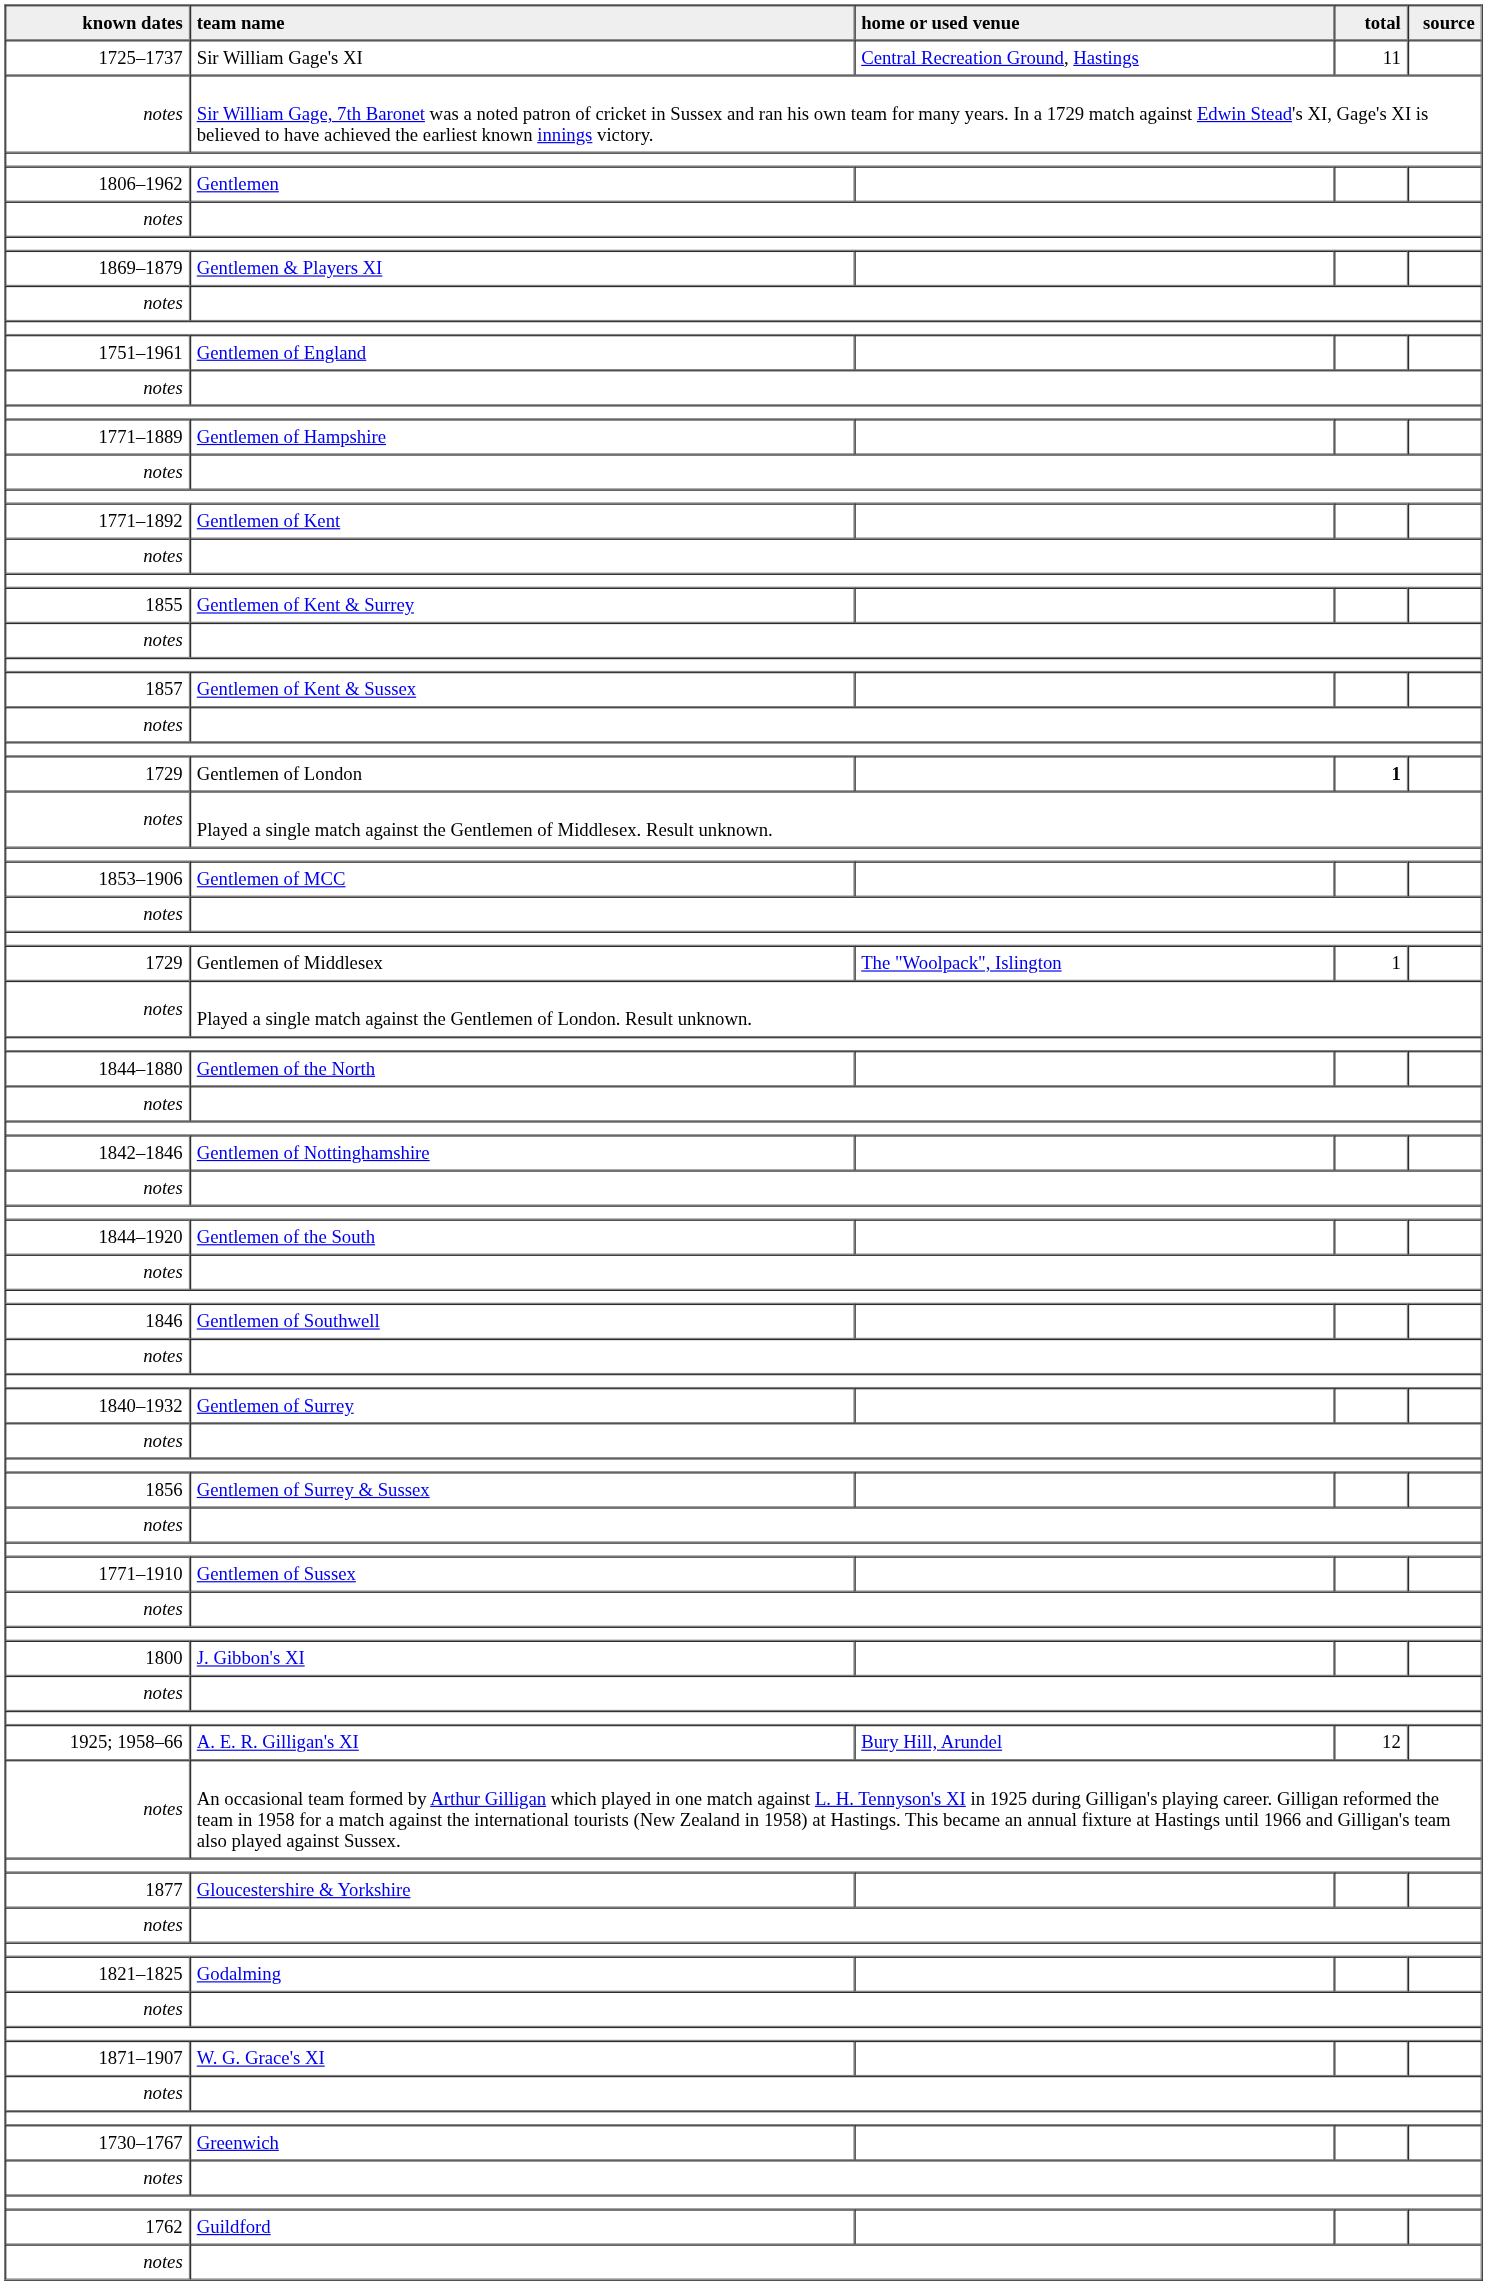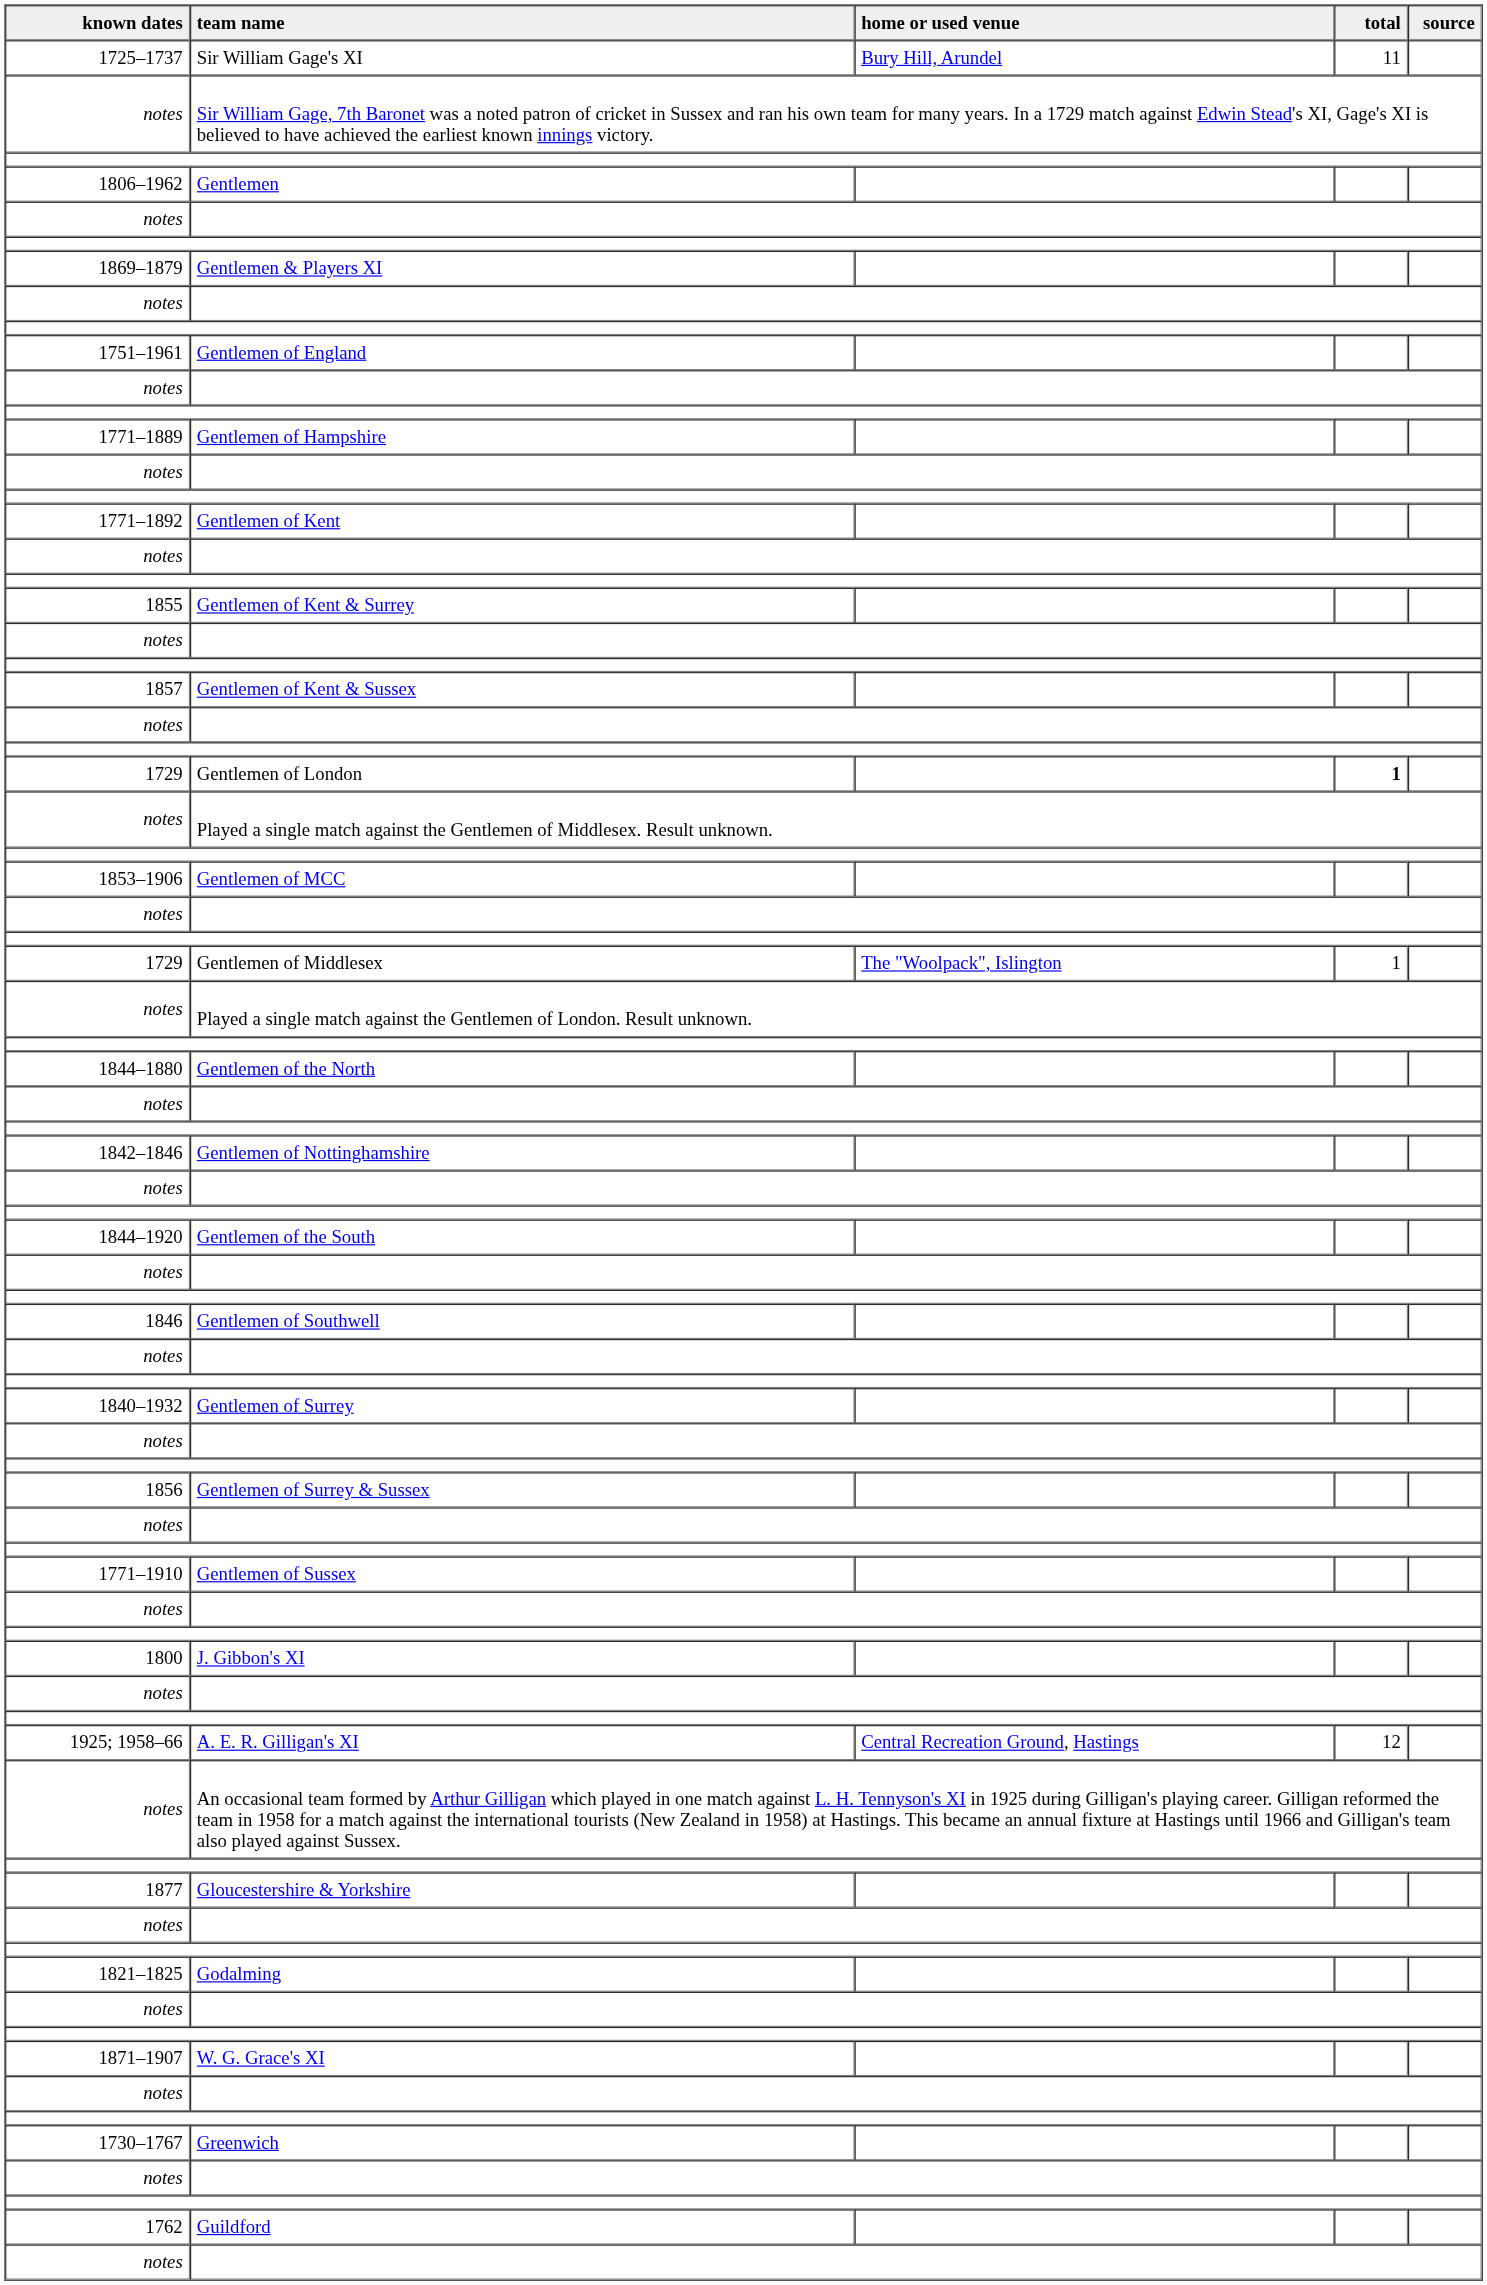(1000, 57) Central Recreation Ground, Hastings -> (932, 57) Bury Hill, Arundel
(932, 1742) Bury Hill, Arundel -> (1000, 1742) Central Recreation Ground, Hastings
